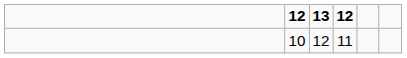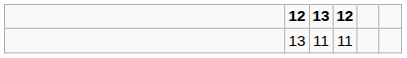(297, 40) 10 -> (297, 40) 13
(321, 40) 12 -> (321, 40) 11
